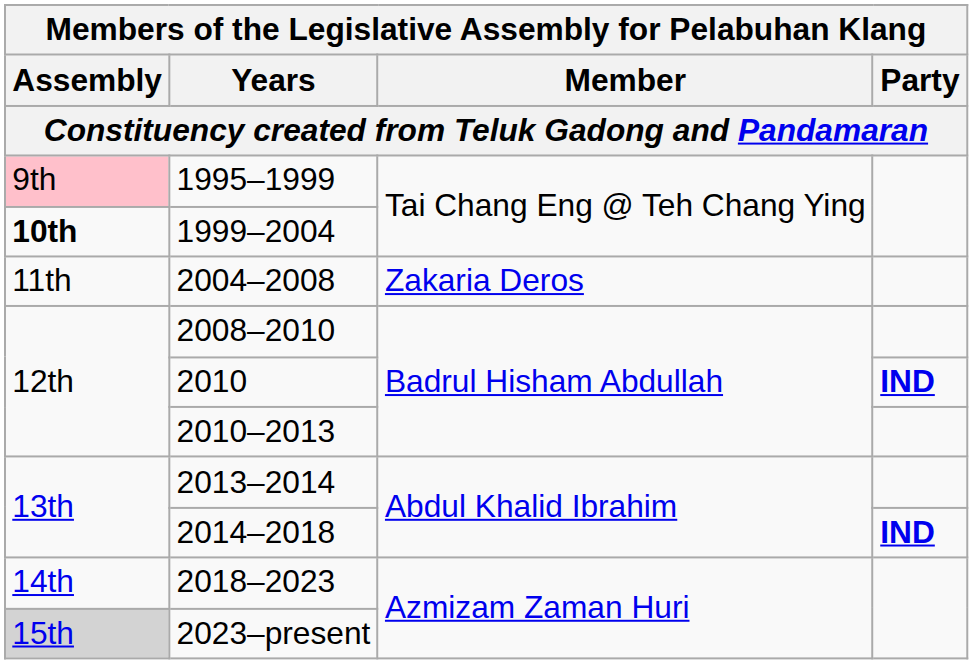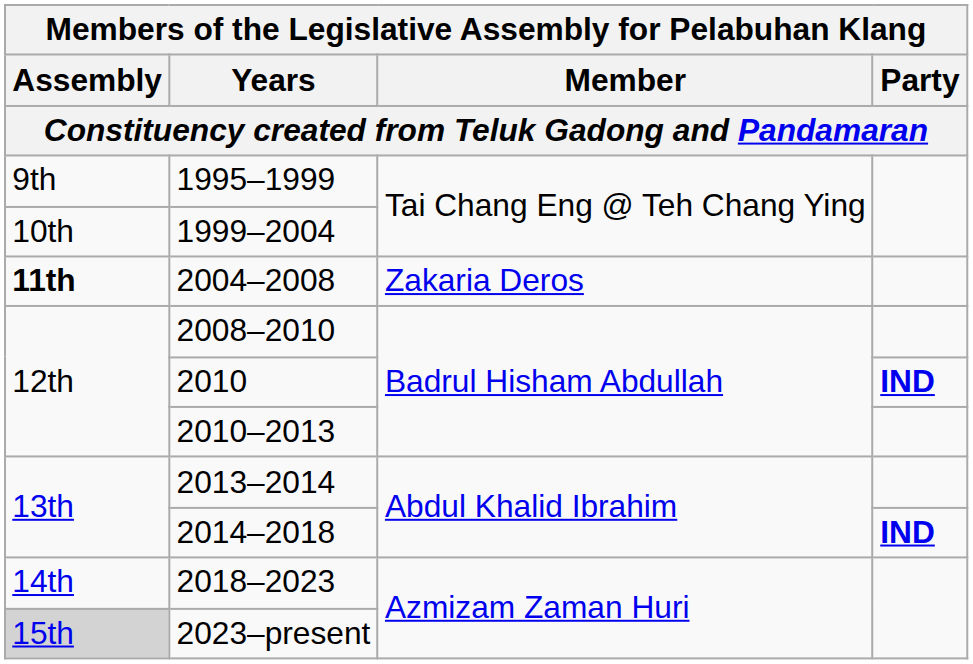(34, 180) pink background -> (34, 180) no background
(45, 230) bold -> (43, 230) normal
(42, 280) normal -> (44, 280) bold
